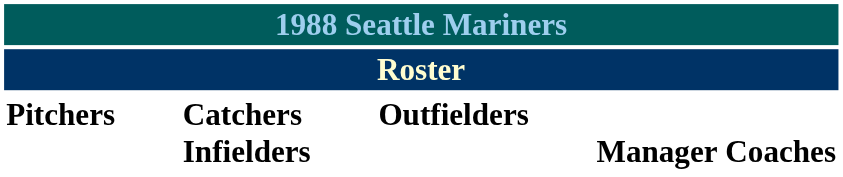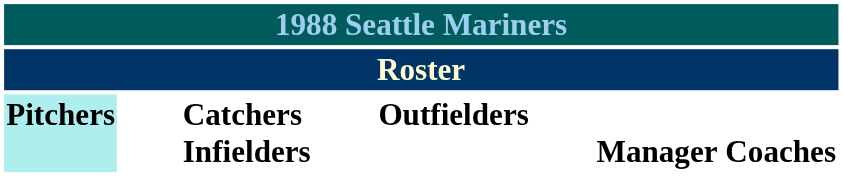(61, 114) no background -> (61, 114) paleturquoise background
